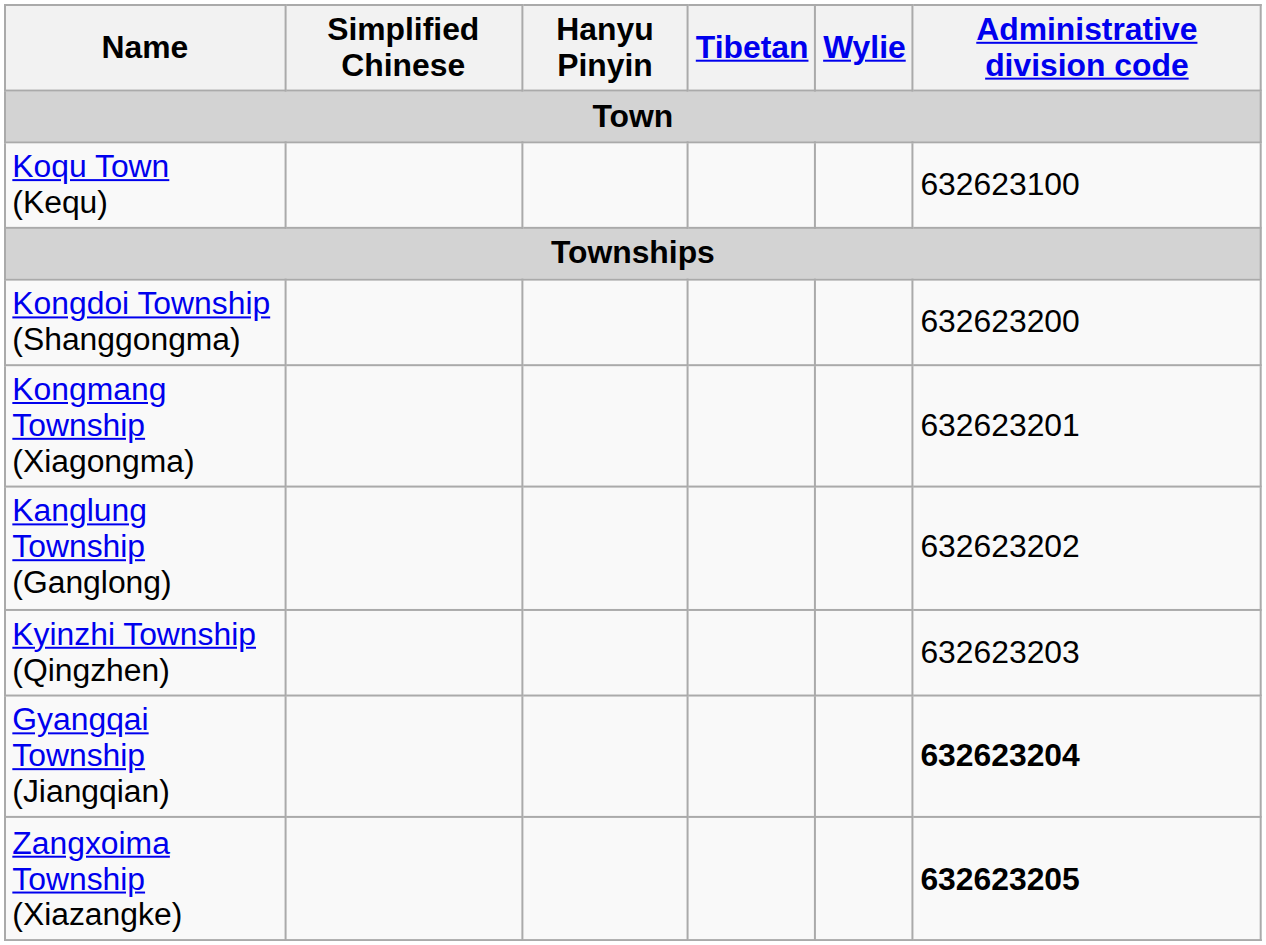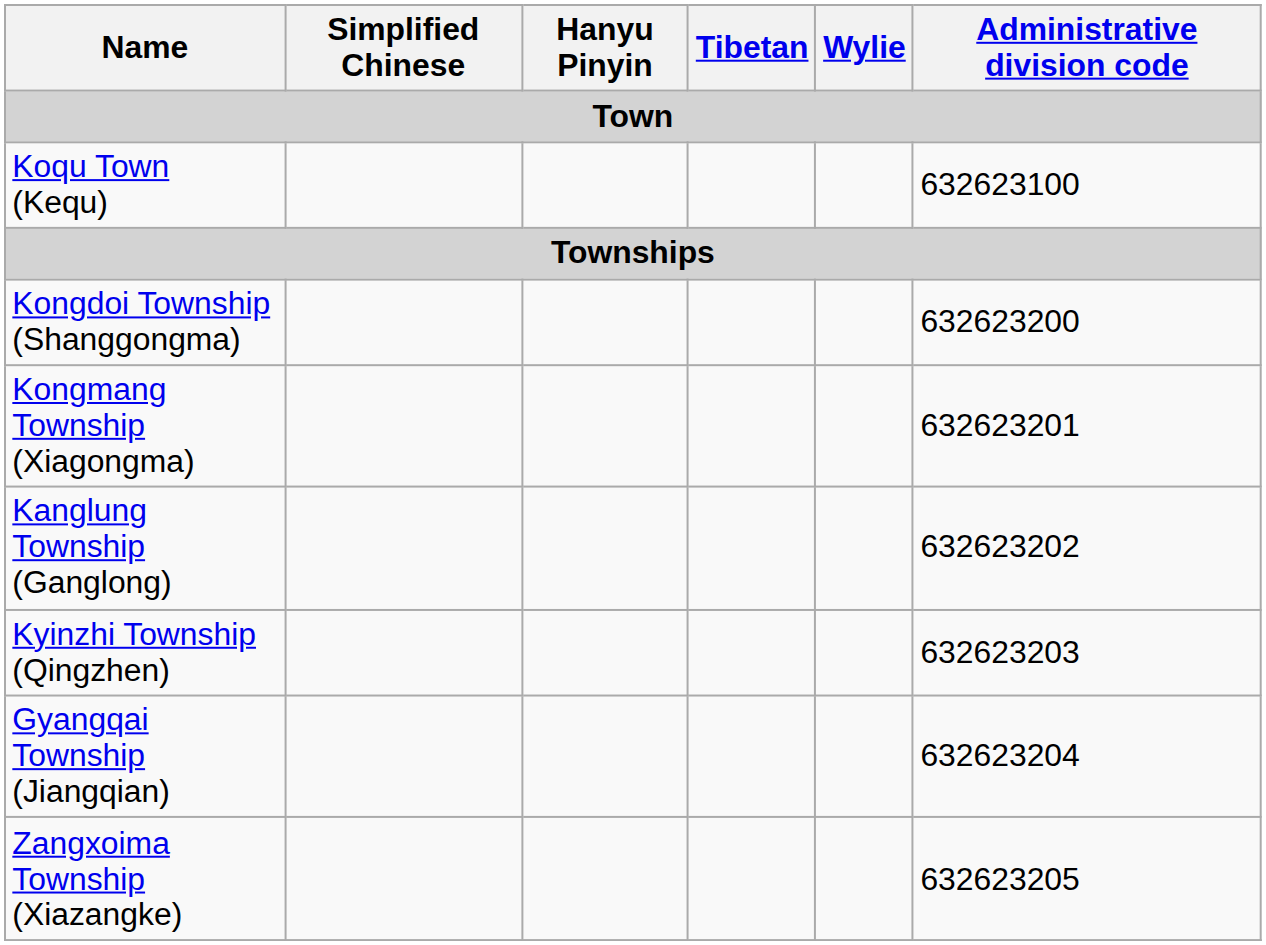(1000, 756) bold -> (1000, 756) normal
(1000, 878) bold -> (1000, 878) normal
